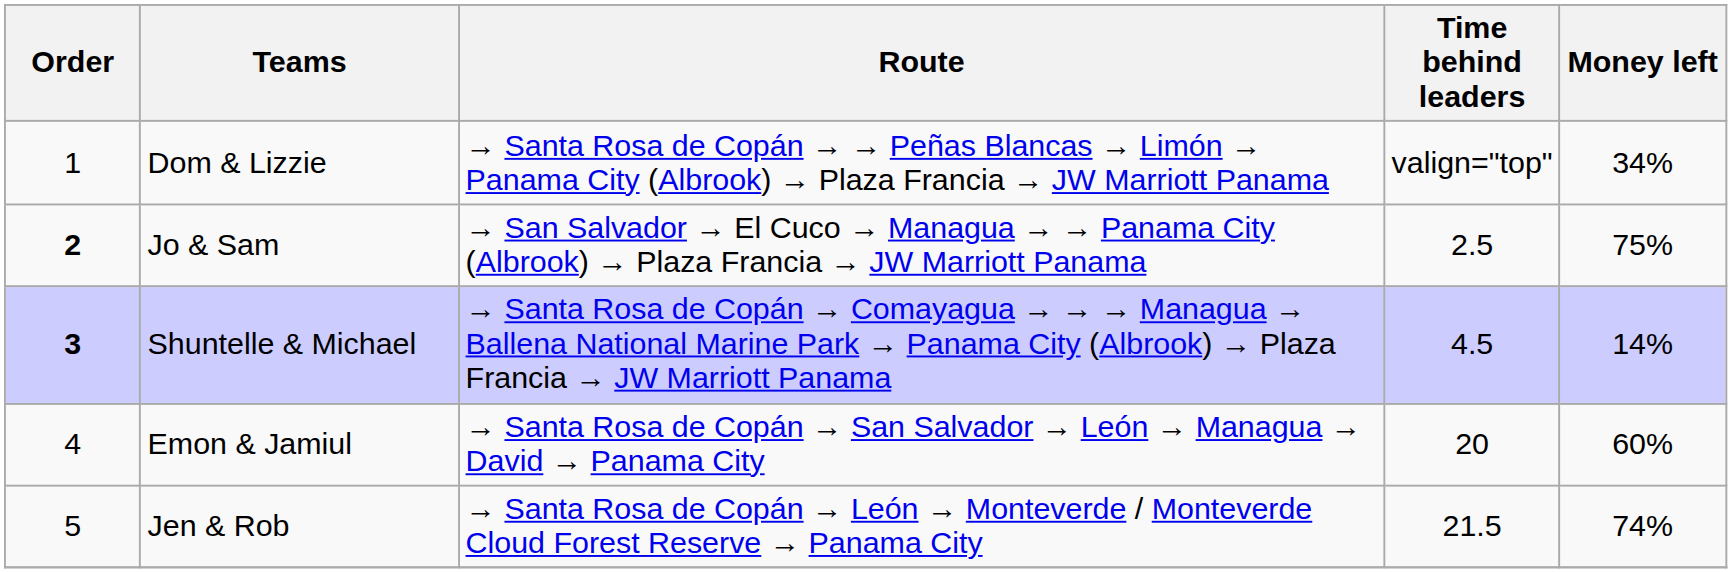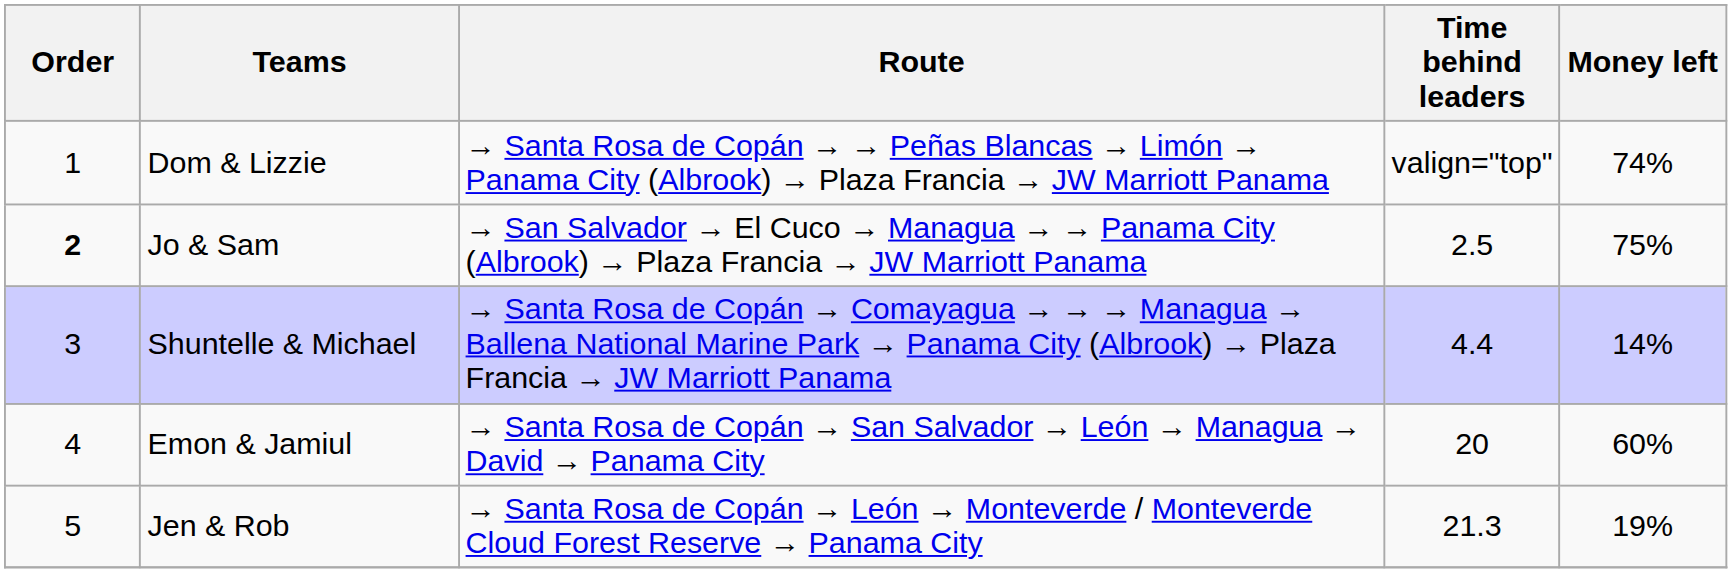(1643, 162) 34% -> (1643, 162) 74%
(73, 344) bold -> (73, 344) normal
(1472, 344) 4.5 -> (1472, 344) 4.4
(1472, 526) 21.5 -> (1472, 526) 21.3
(1643, 526) 74% -> (1643, 526) 19%
